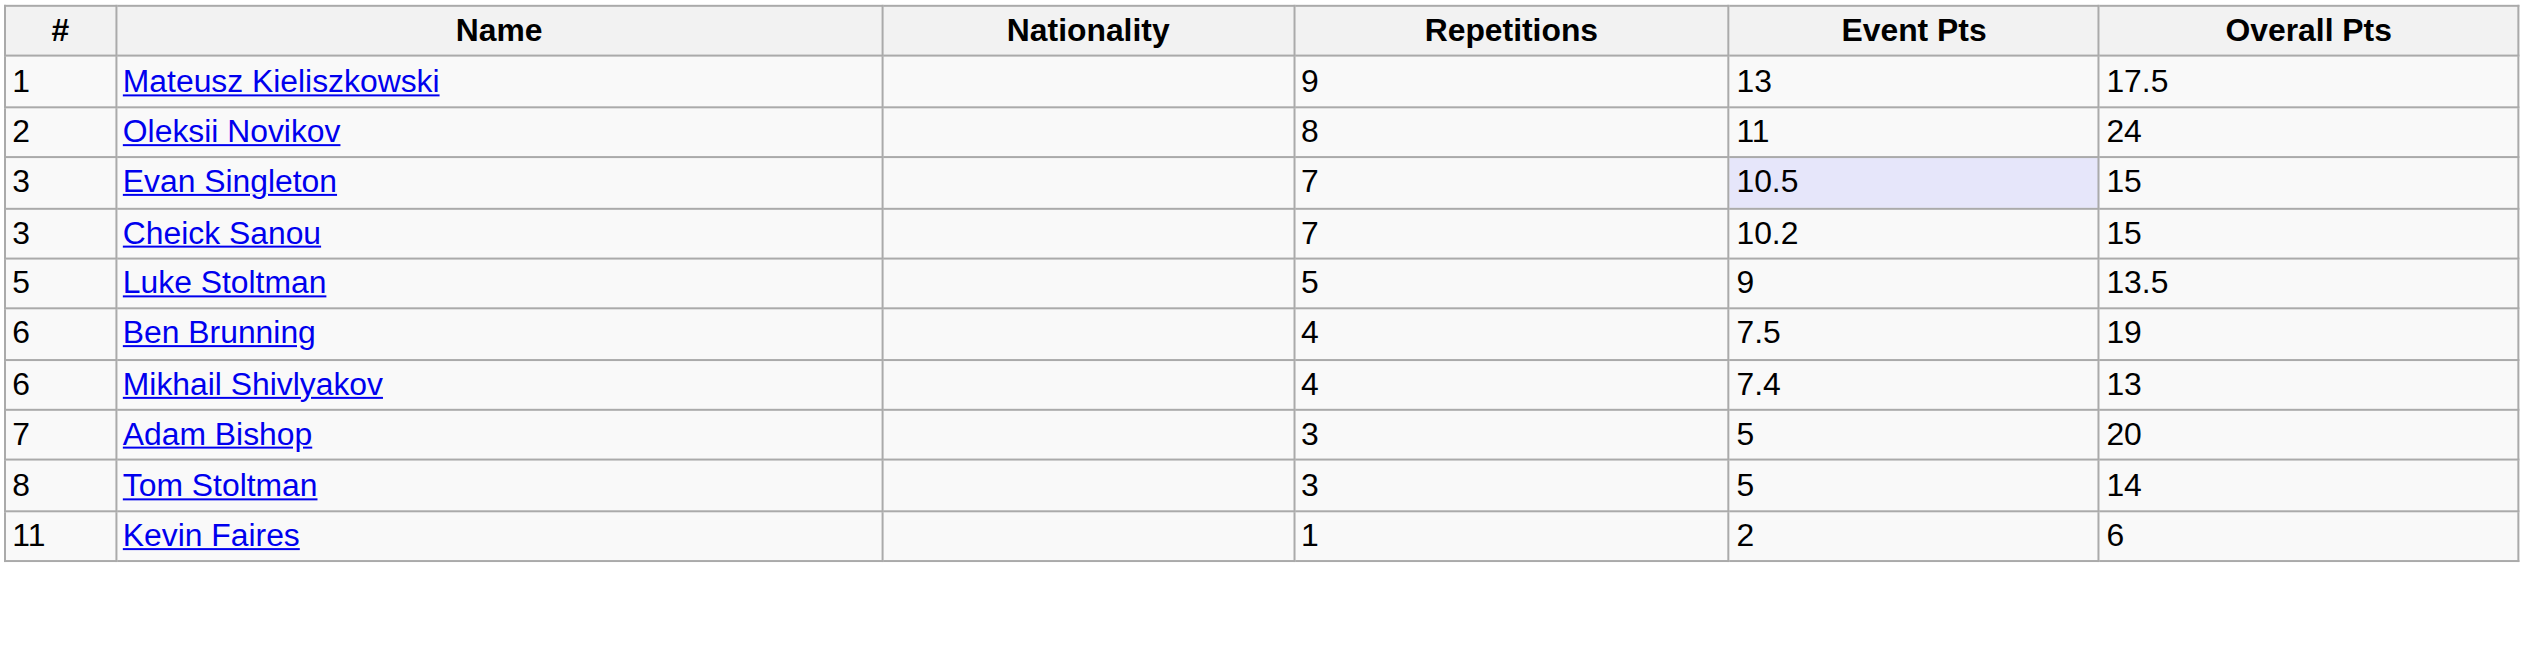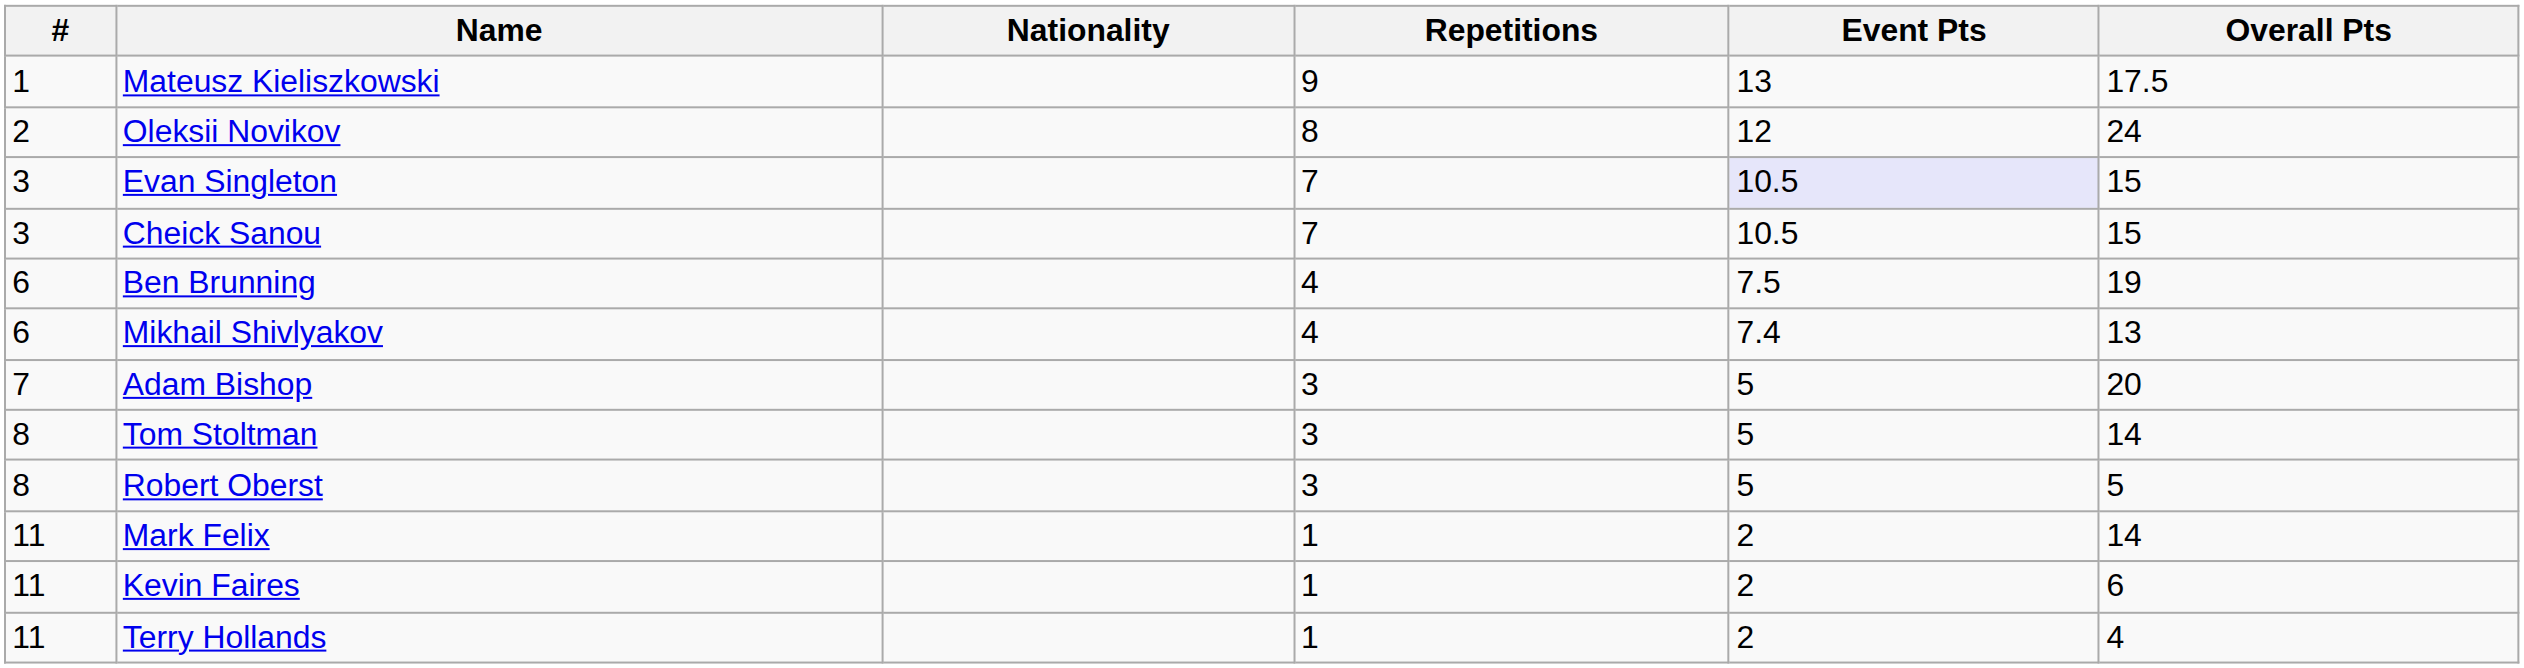(1753, 131) 11 -> (1754, 131) 12
(1767, 232) 10.2 -> (1767, 232) 10.5
- row: (225, 283)
+ row: (223, 485)
+ row: (196, 535)
+ row: (225, 636)
